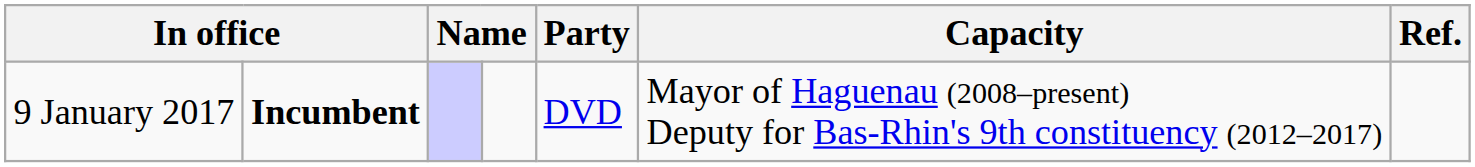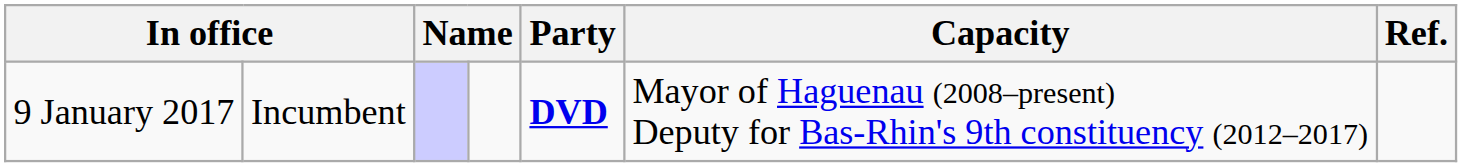(335, 110) bold -> (328, 110) normal
(583, 110) normal -> (569, 110) bold
